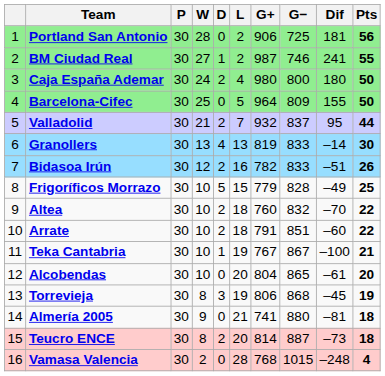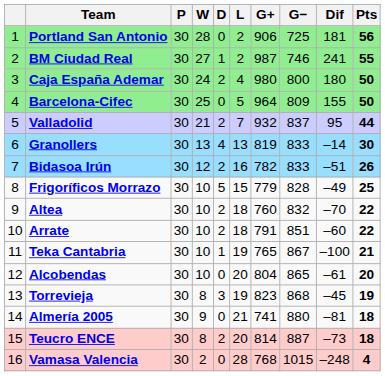(265, 252) 767 -> (265, 252) 765
(265, 295) 806 -> (265, 295) 823
